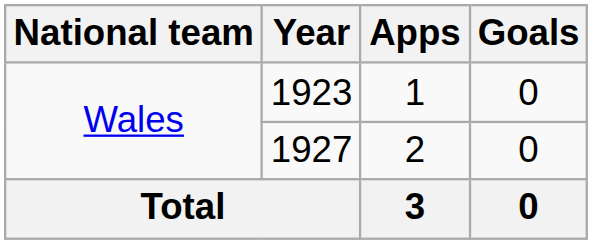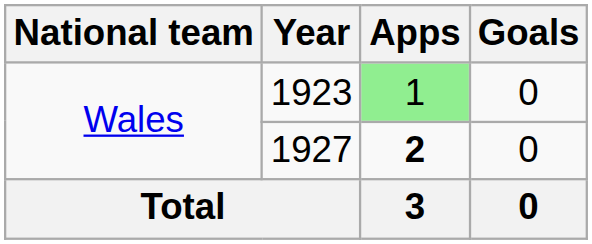(415, 91) no background -> (415, 91) lightgreen background
(415, 149) normal -> (415, 149) bold
